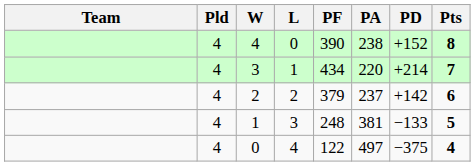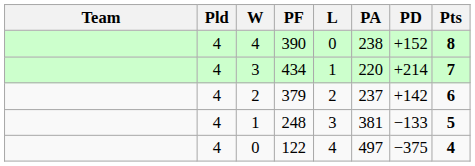columns swapped: (294, 17) <-> (332, 17)
